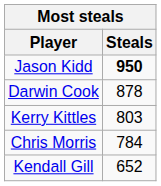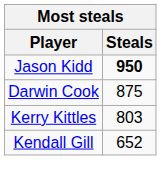(129, 92) 878 -> (129, 92) 875
- row: (53, 142)
